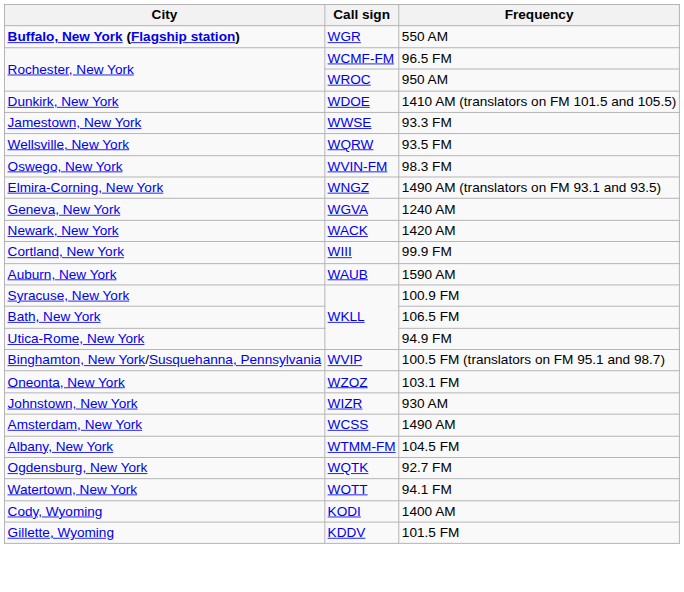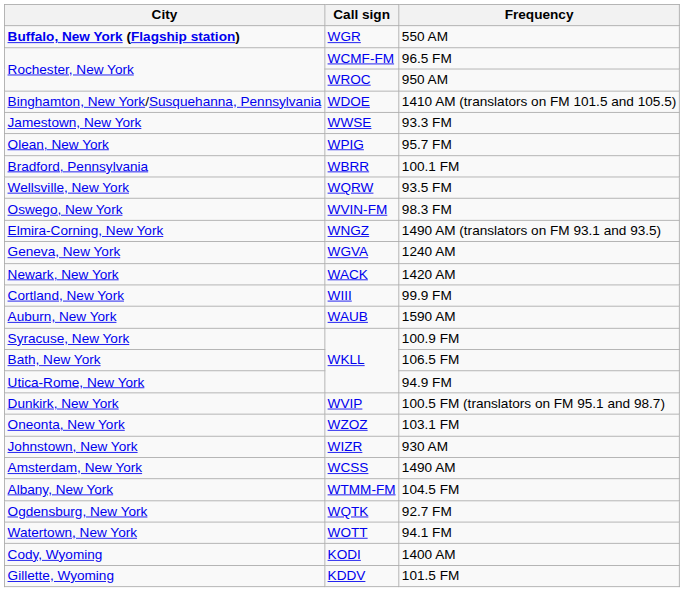(63, 101) Dunkirk, New York -> (164, 101) Binghamton, New York/Susquehanna, Pennsylvania
+ row: (427, 144)
+ row: (431, 166)
(164, 360) Binghamton, New York/Susquehanna, Pennsylvania -> (63, 403) Dunkirk, New York
